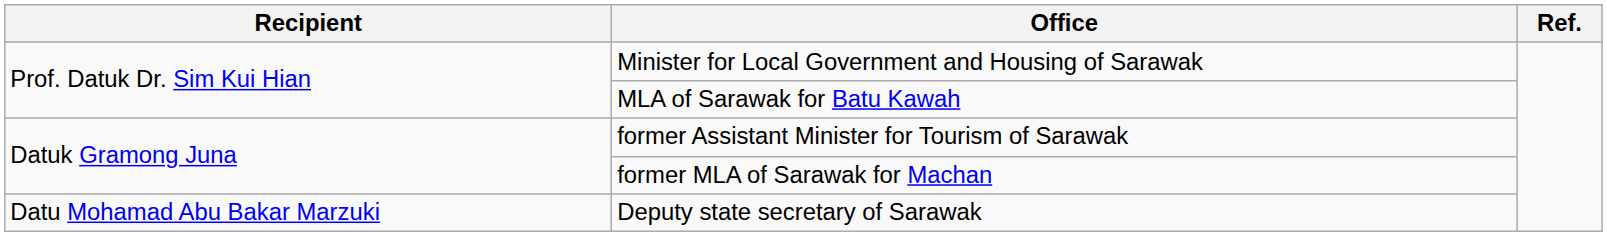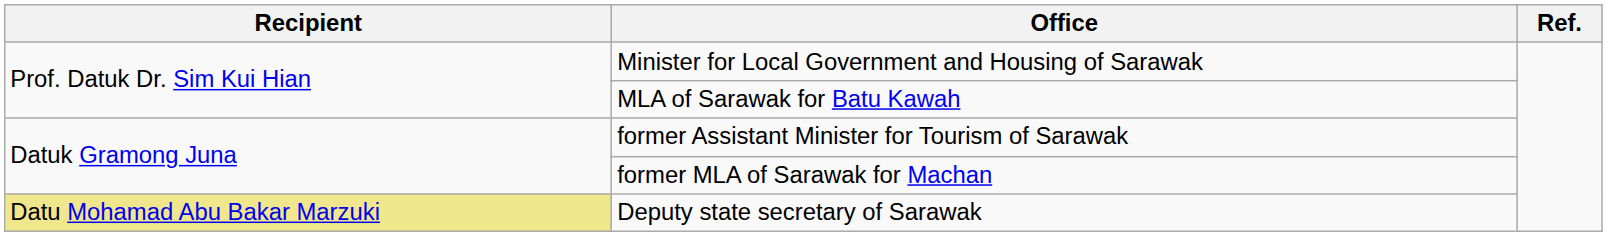(195, 212) no background -> (195, 212) khaki background
